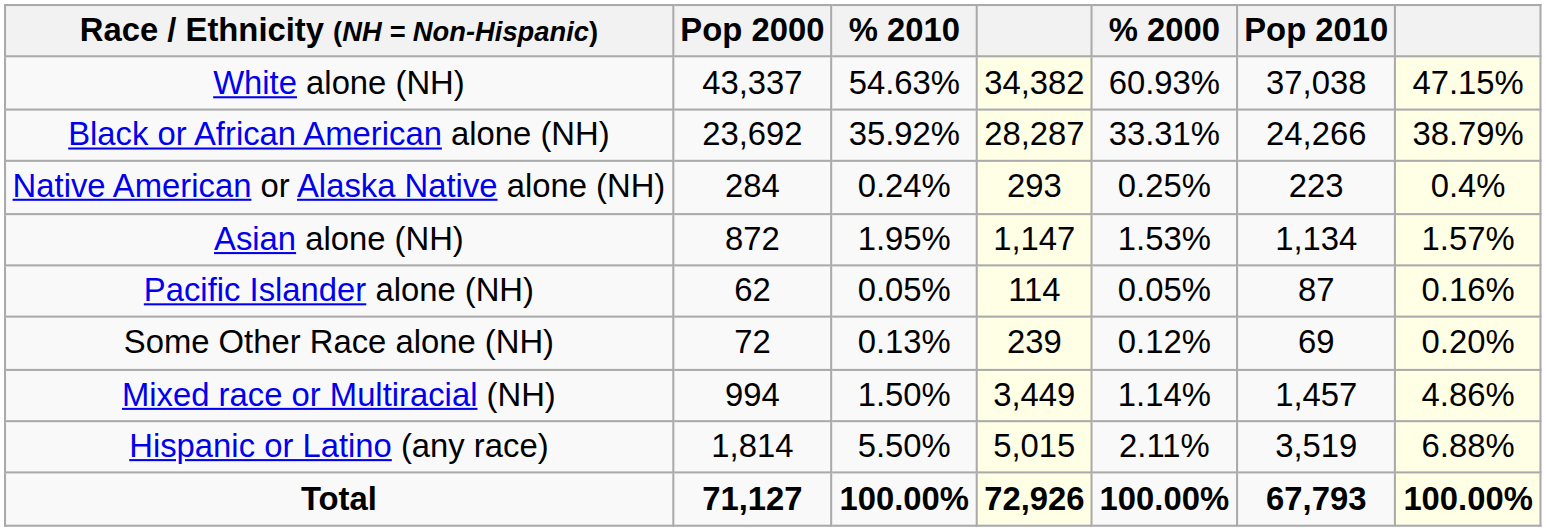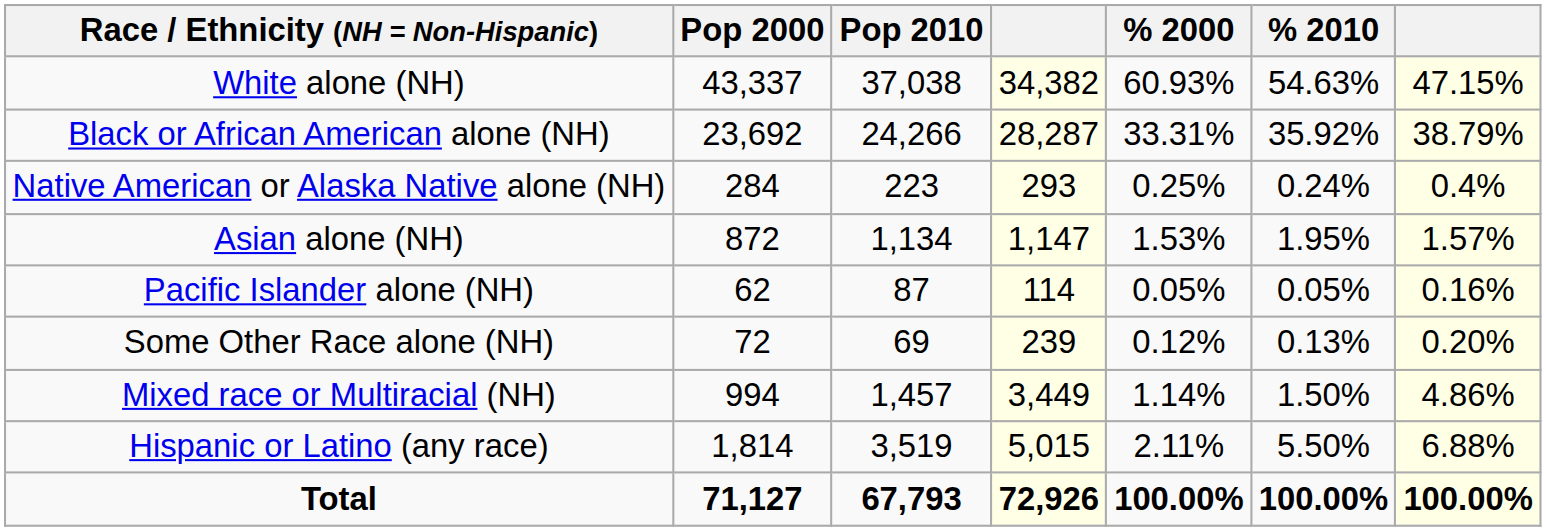columns swapped: (1316, 30) <-> (904, 30)
